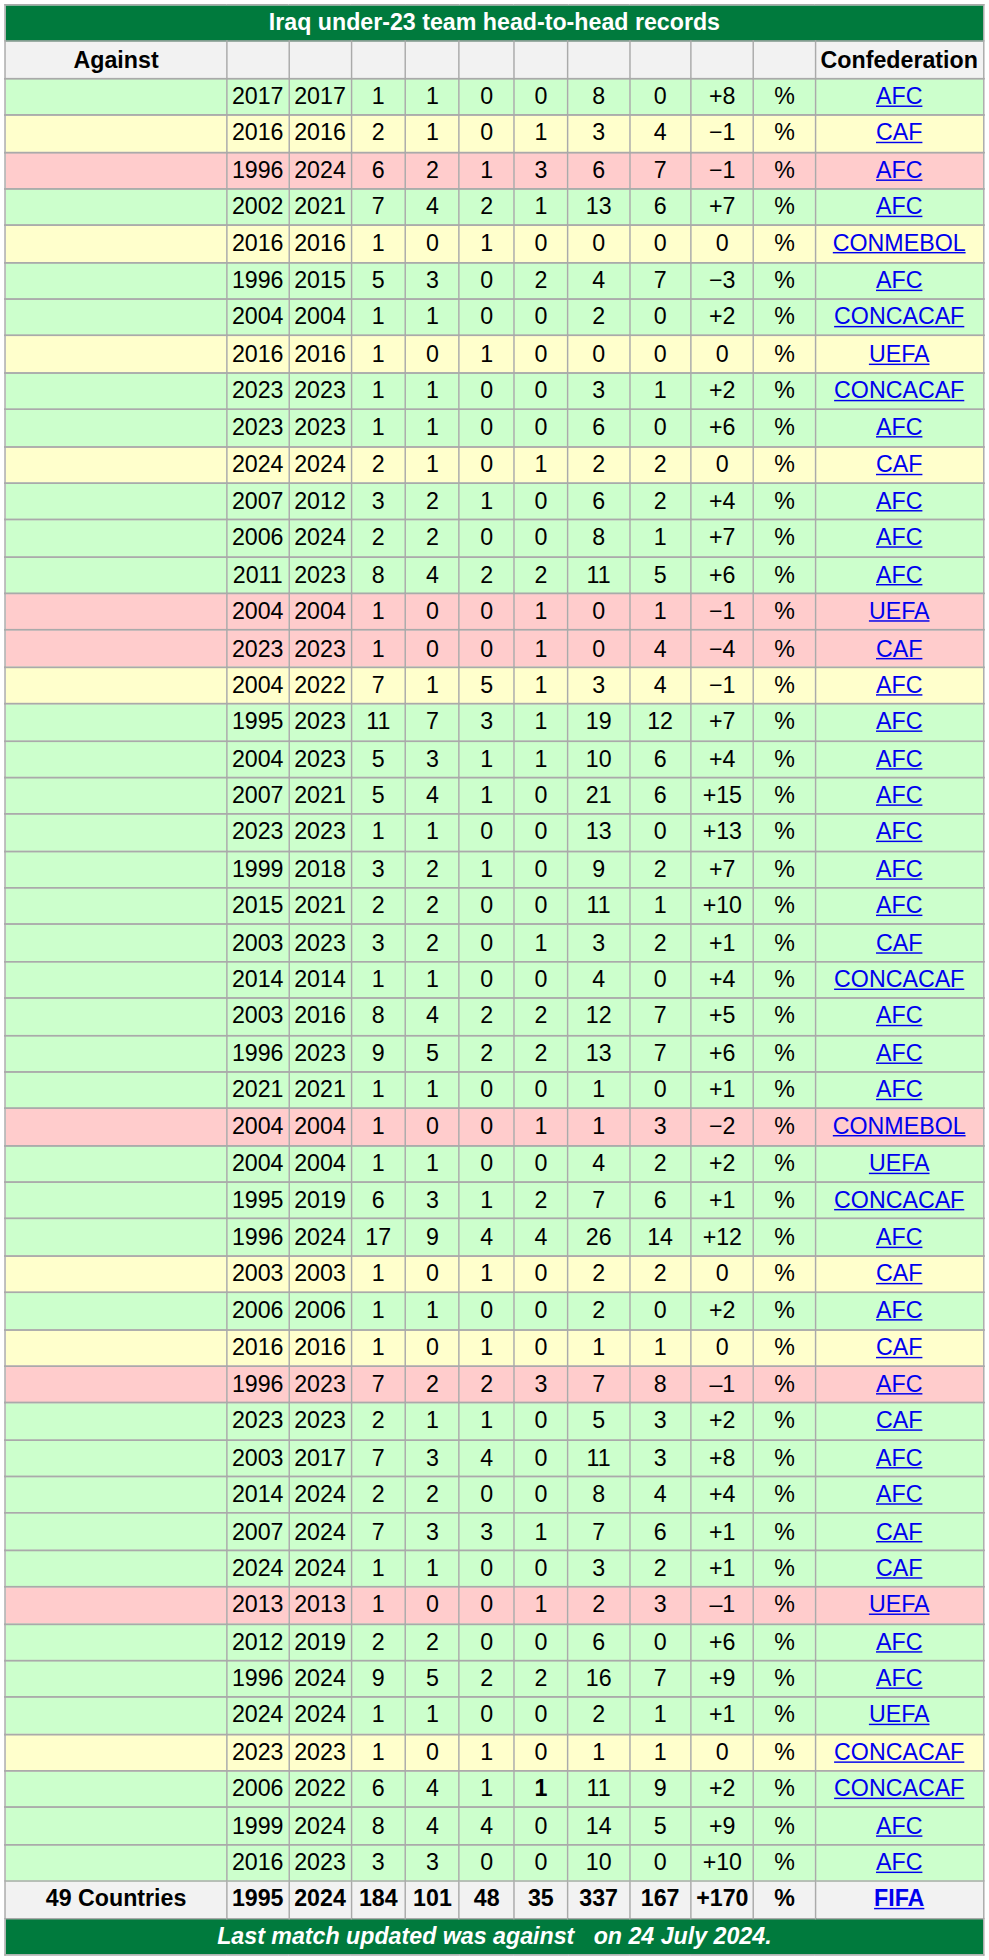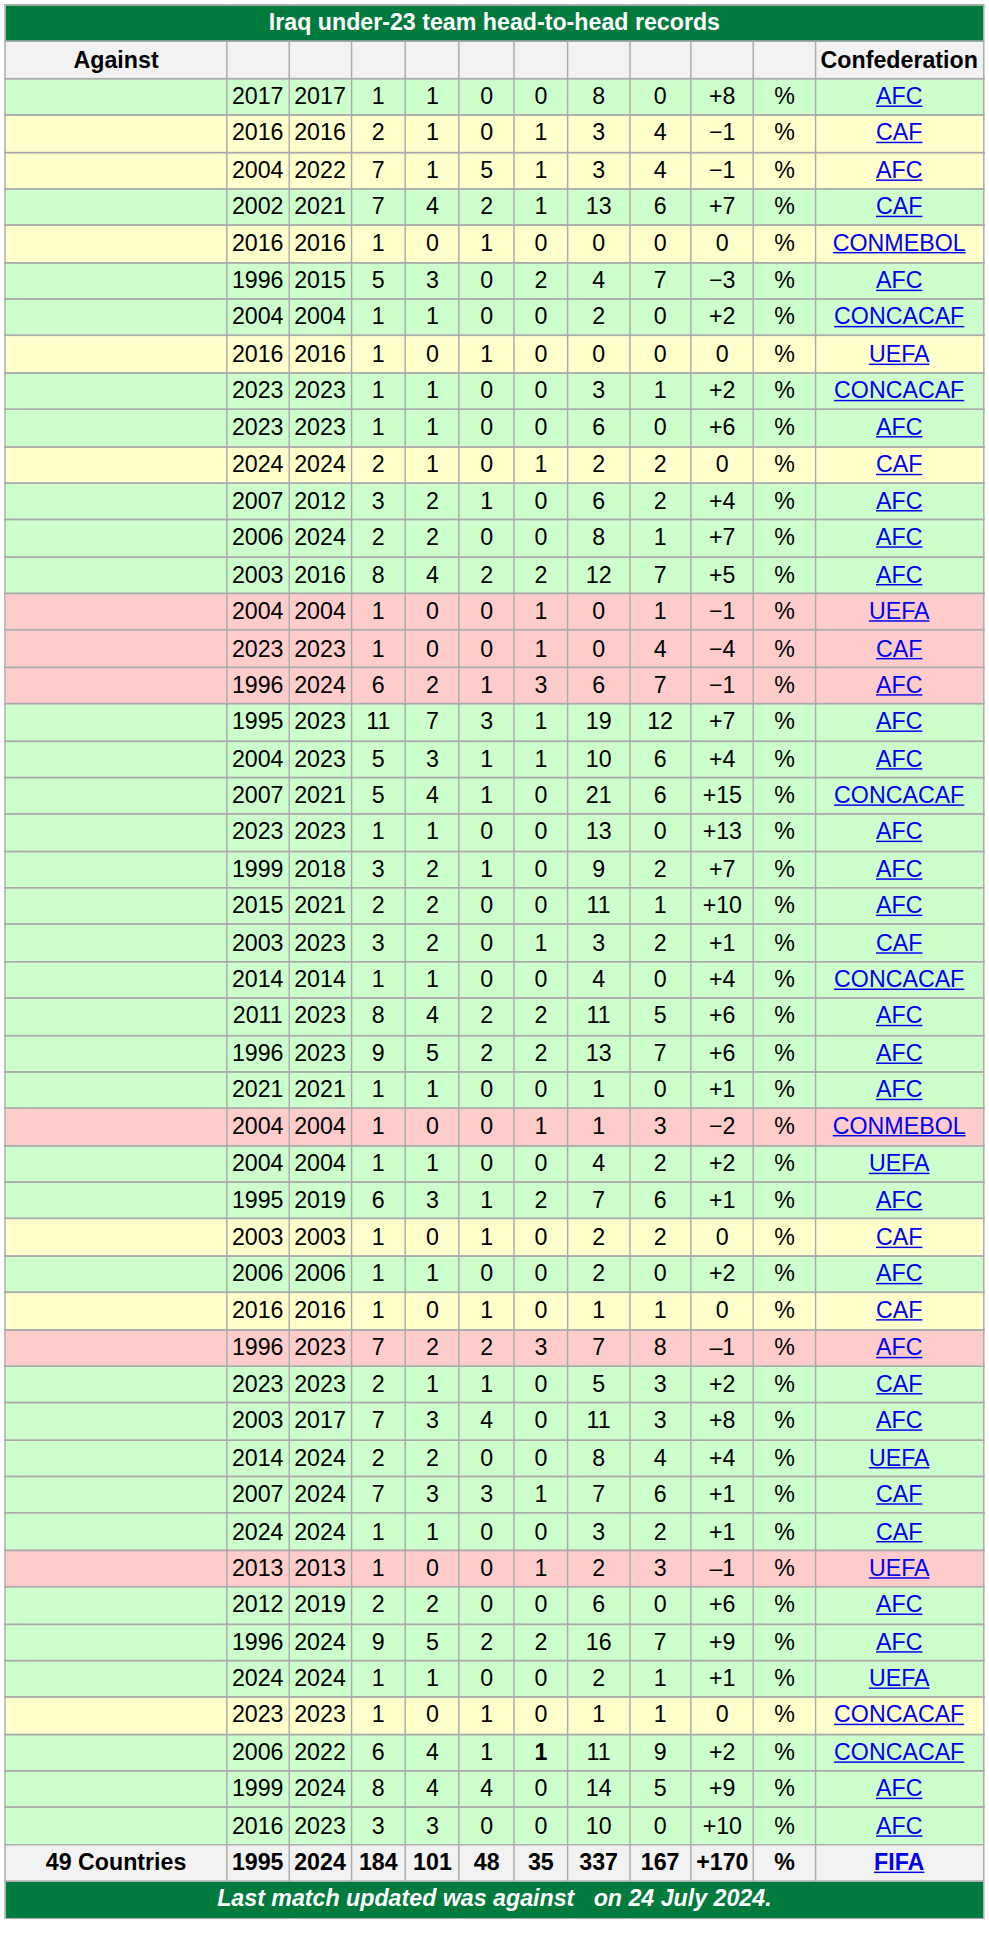rows swapped: (258, 685) <-> (258, 170)
(899, 206) AFC -> (899, 206) CAF
rows swapped: (258, 574) <-> (258, 1016)
(899, 795) AFC -> (899, 795) CONCACAF
(899, 1200) CONCACAF -> (899, 1200) AFC
- row: (258, 1237)
(899, 1494) AFC -> (899, 1457) UEFA
